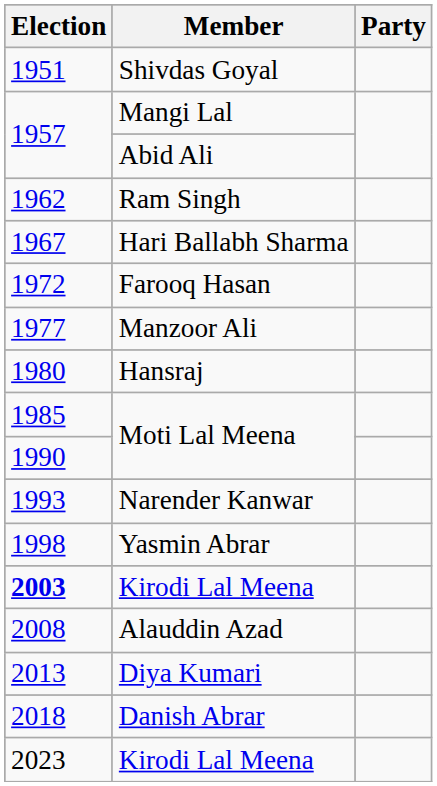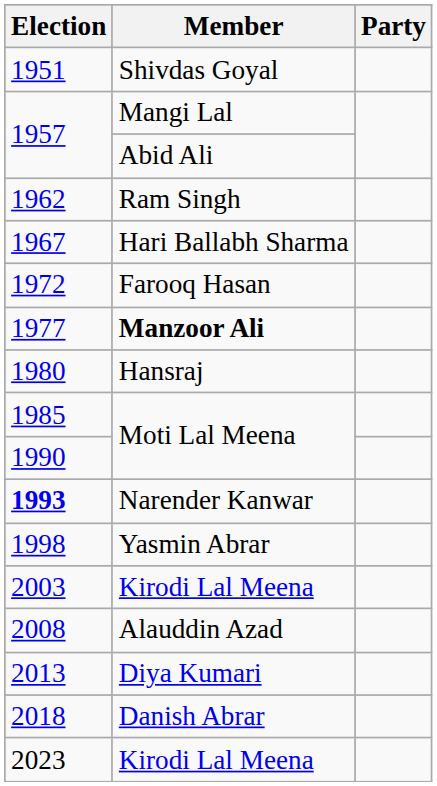(188, 328) normal -> (192, 328) bold
(38, 500) normal -> (38, 500) bold
(38, 586) bold -> (38, 586) normal
